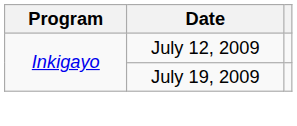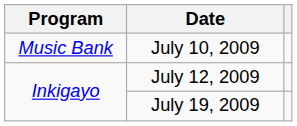+ row: (205, 47)
